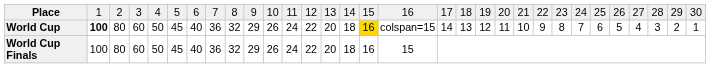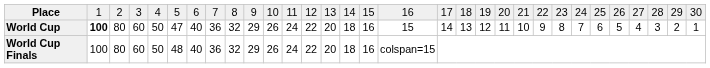(177, 28) 45 -> (177, 28) 47
(369, 28) gold background -> (369, 28) no background
(408, 28) colspan=15 -> (408, 28) 15
(177, 49) 45 -> (177, 49) 48
(408, 49) 15 -> (408, 49) colspan=15
